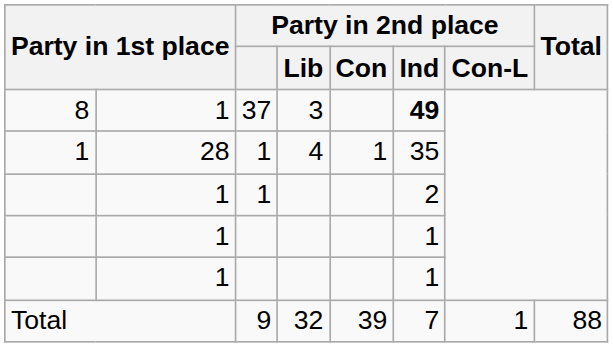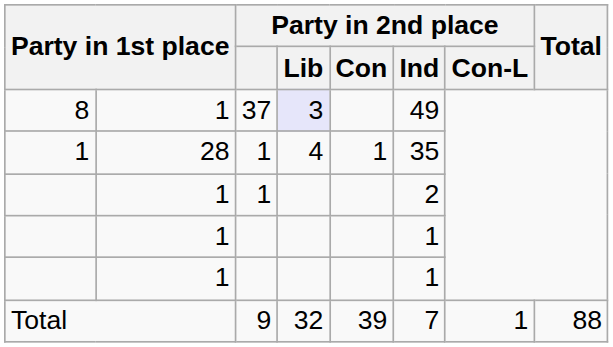(316, 109) no background -> (316, 109) lavender background
(425, 109) bold -> (425, 109) normal
